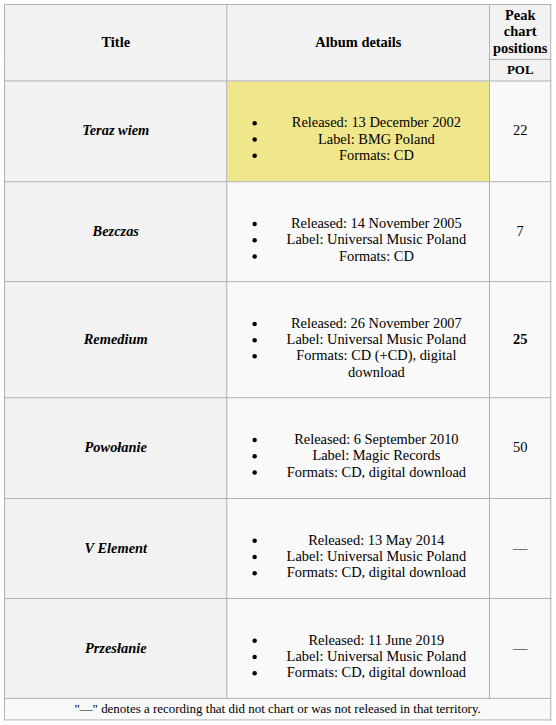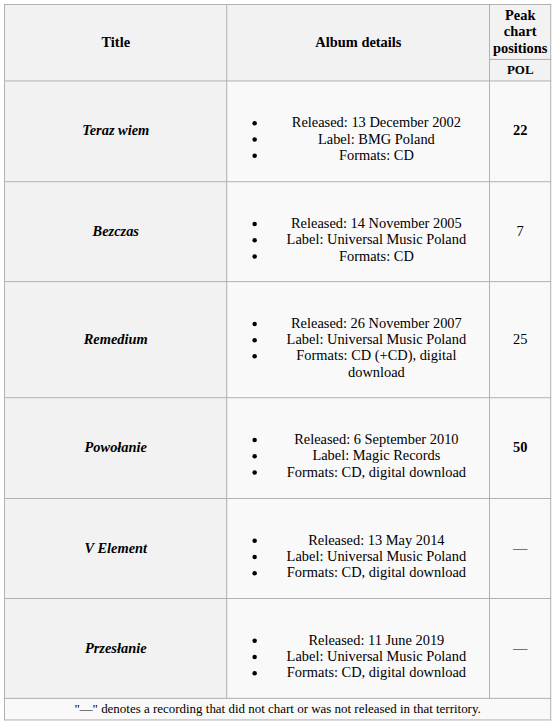(358, 139) khaki background -> (358, 139) no background
(520, 131) normal -> (520, 131) bold
(520, 339) bold -> (520, 339) normal
(520, 448) normal -> (520, 448) bold
